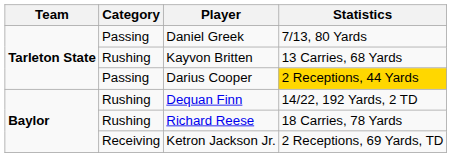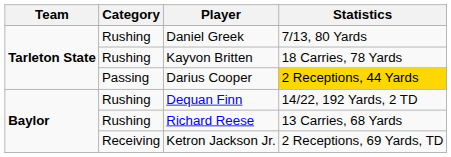(126, 36) Passing -> (126, 36) Rushing
(342, 57) 13 Carries, 68 Yards -> (342, 57) 18 Carries, 78 Yards
(342, 120) 18 Carries, 78 Yards -> (342, 120) 13 Carries, 68 Yards
